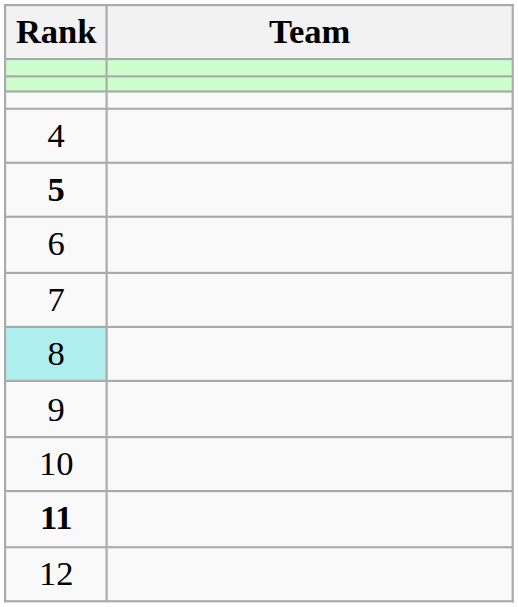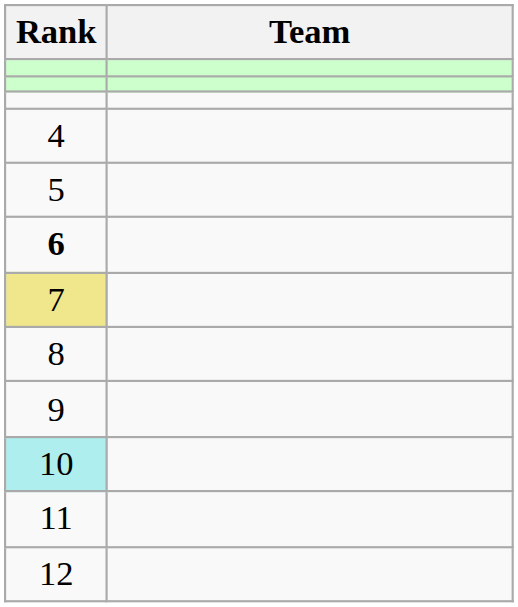(56, 189) bold -> (56, 189) normal
(56, 244) normal -> (56, 244) bold
(56, 298) no background -> (56, 298) khaki background
(56, 353) paleturquoise background -> (56, 353) no background
(56, 463) no background -> (56, 463) paleturquoise background
(56, 518) bold -> (56, 518) normal
